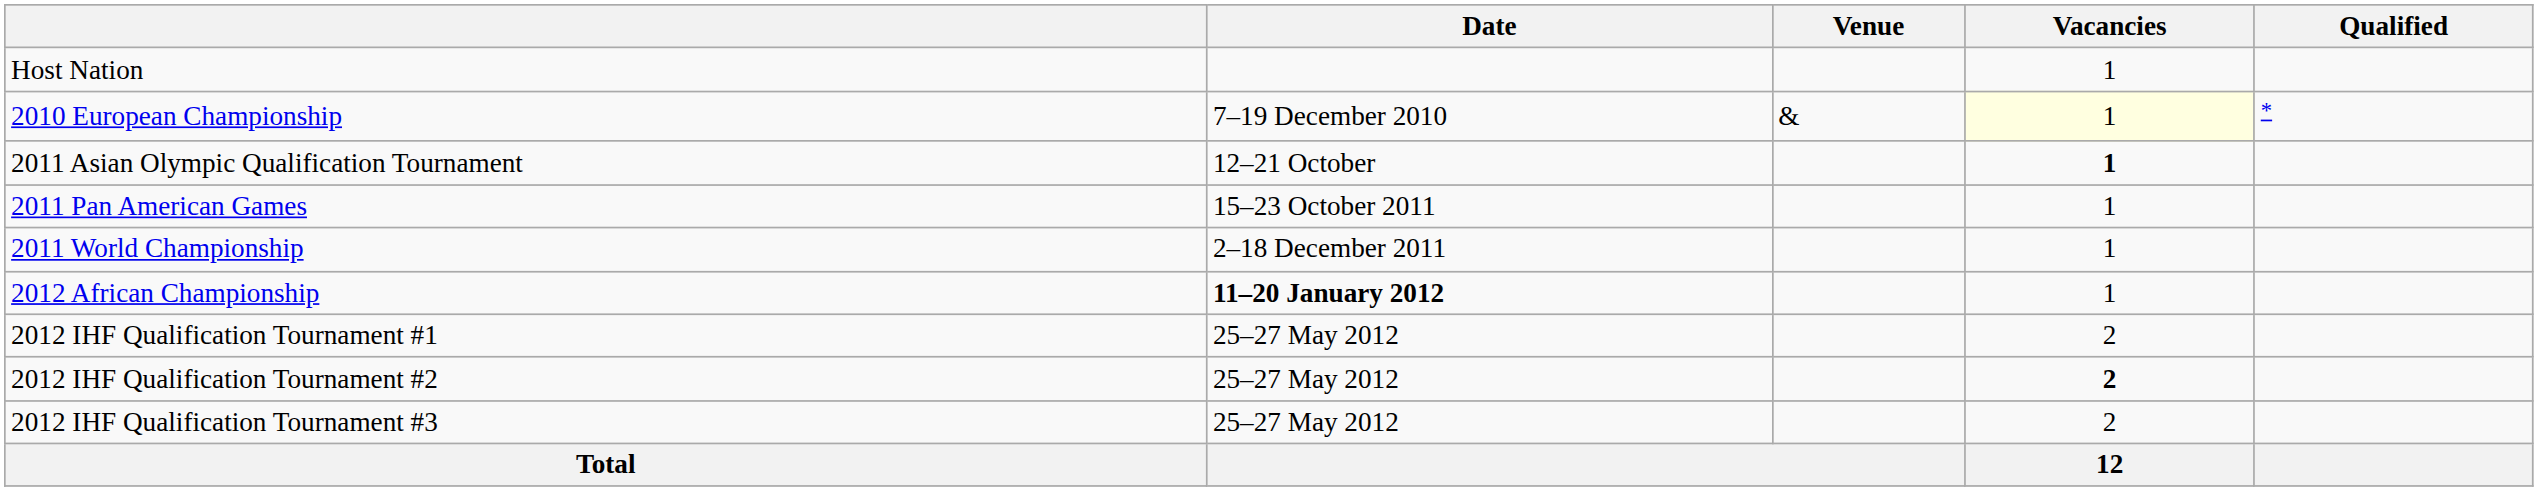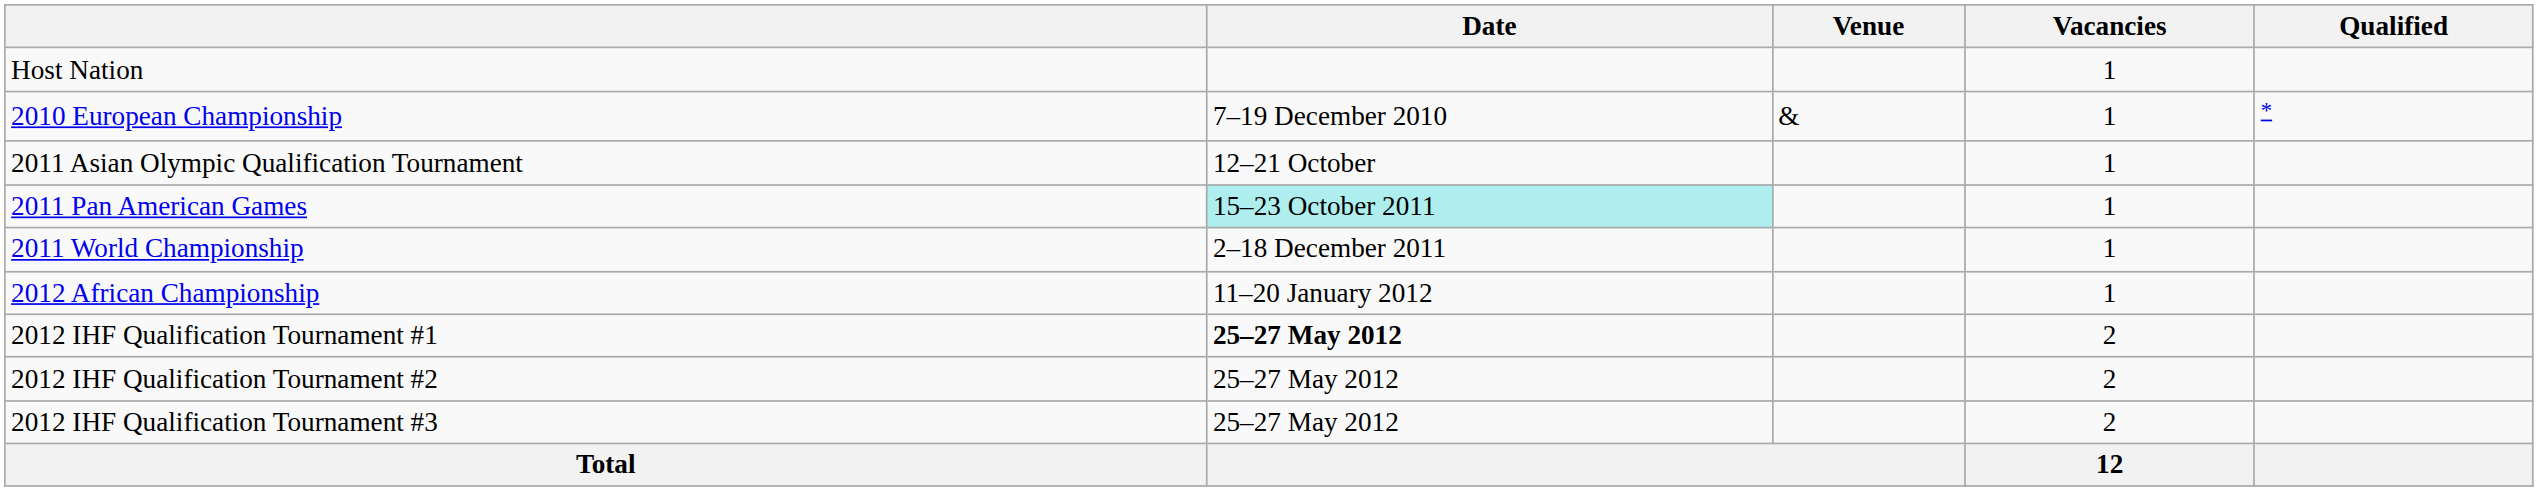(2110, 116) lightyellow background -> (2110, 116) no background
(2110, 162) bold -> (2110, 162) normal
(1324, 205) no background -> (1324, 205) paleturquoise background
(1329, 292) bold -> (1323, 292) normal
(1306, 335) normal -> (1307, 335) bold
(2110, 378) bold -> (2110, 378) normal
